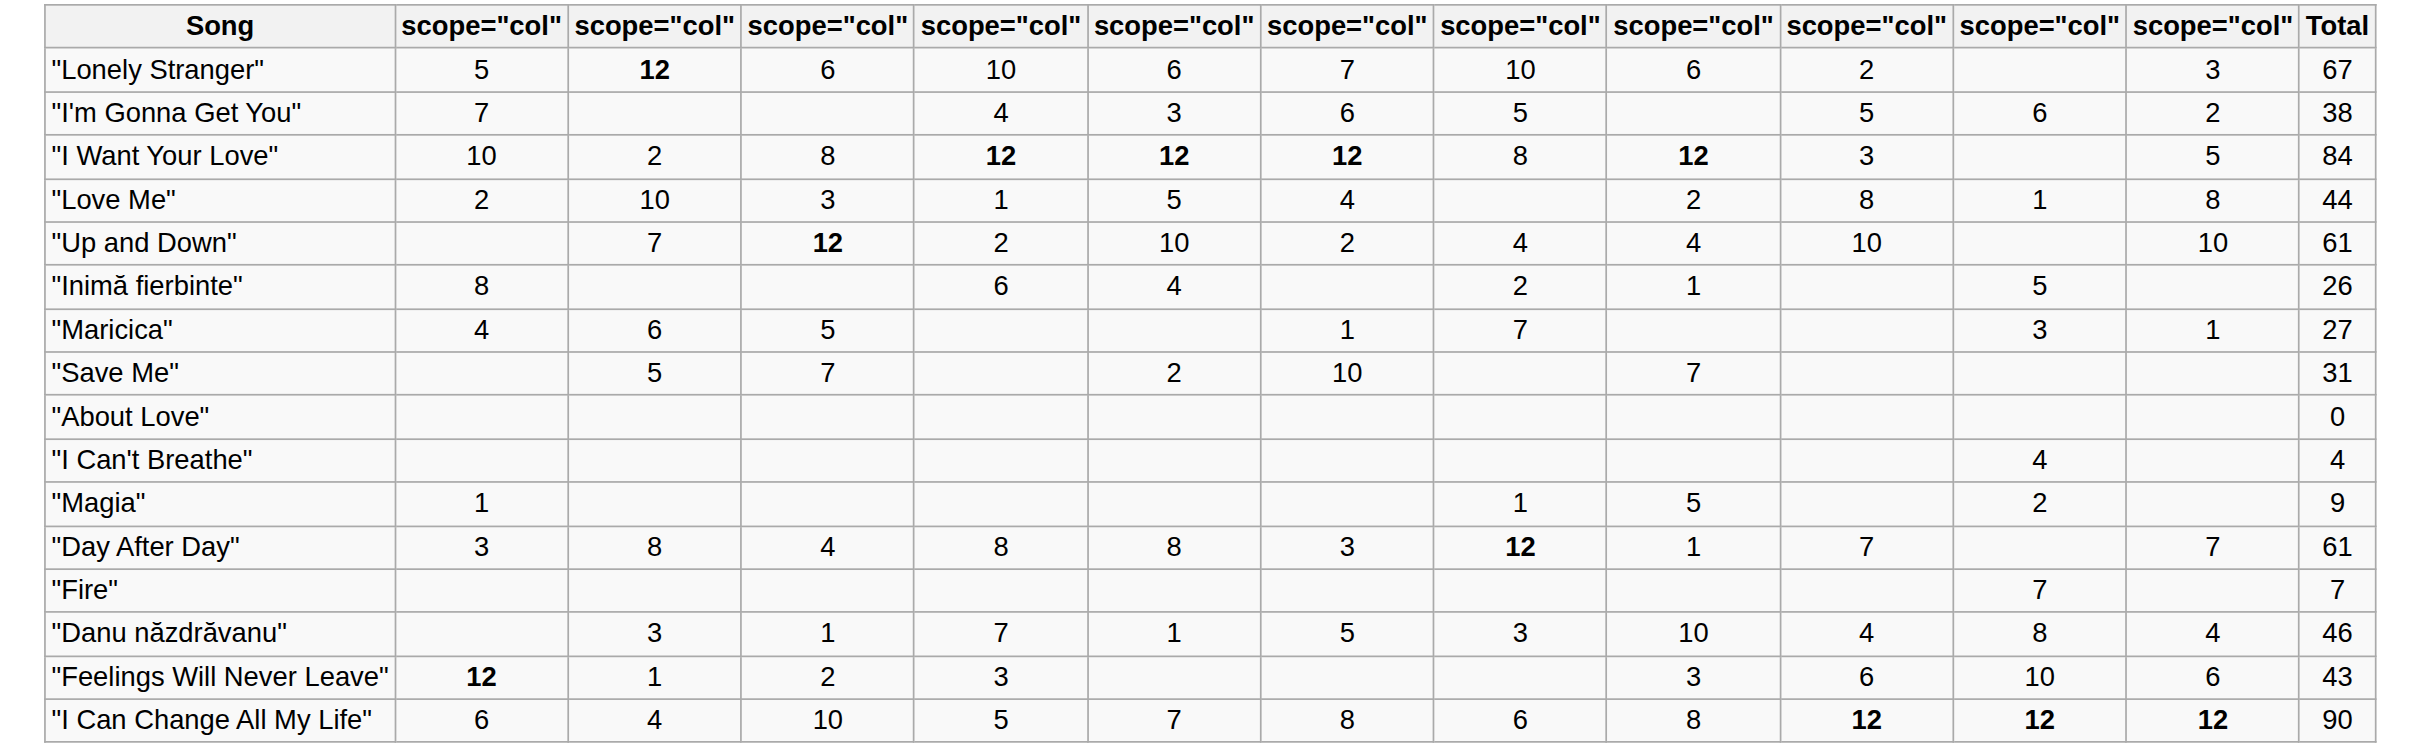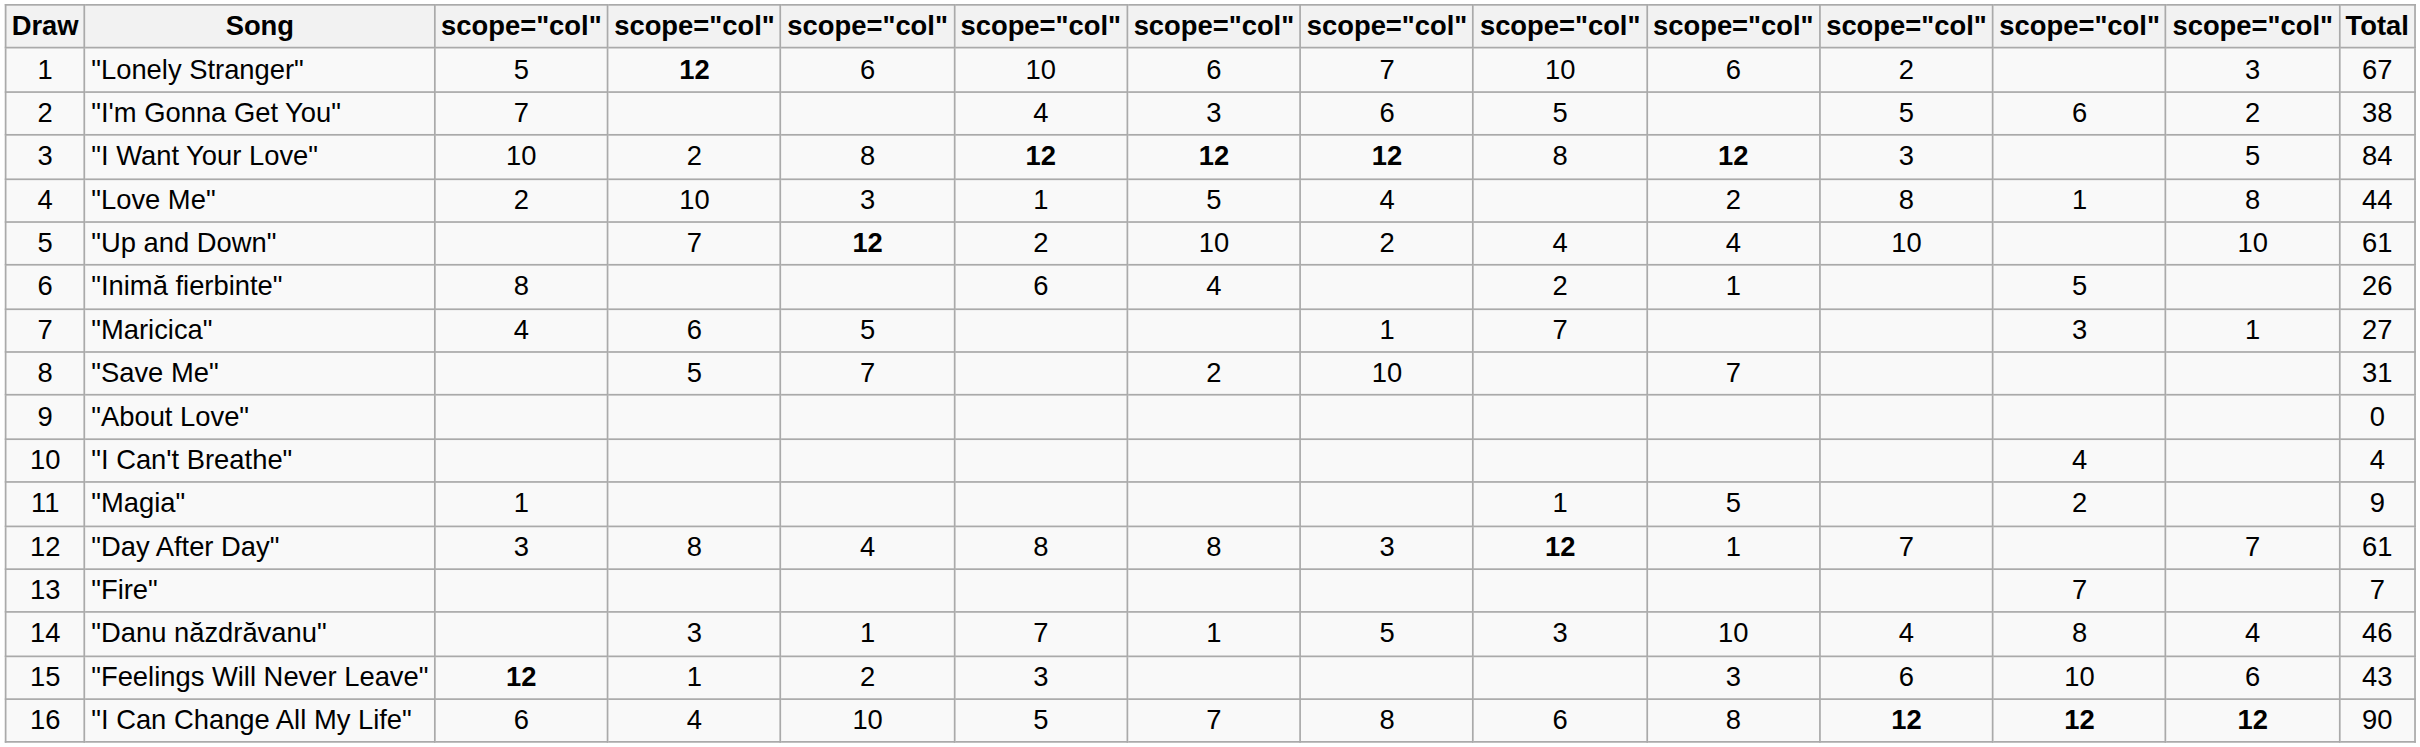+ column: (45, 26)
